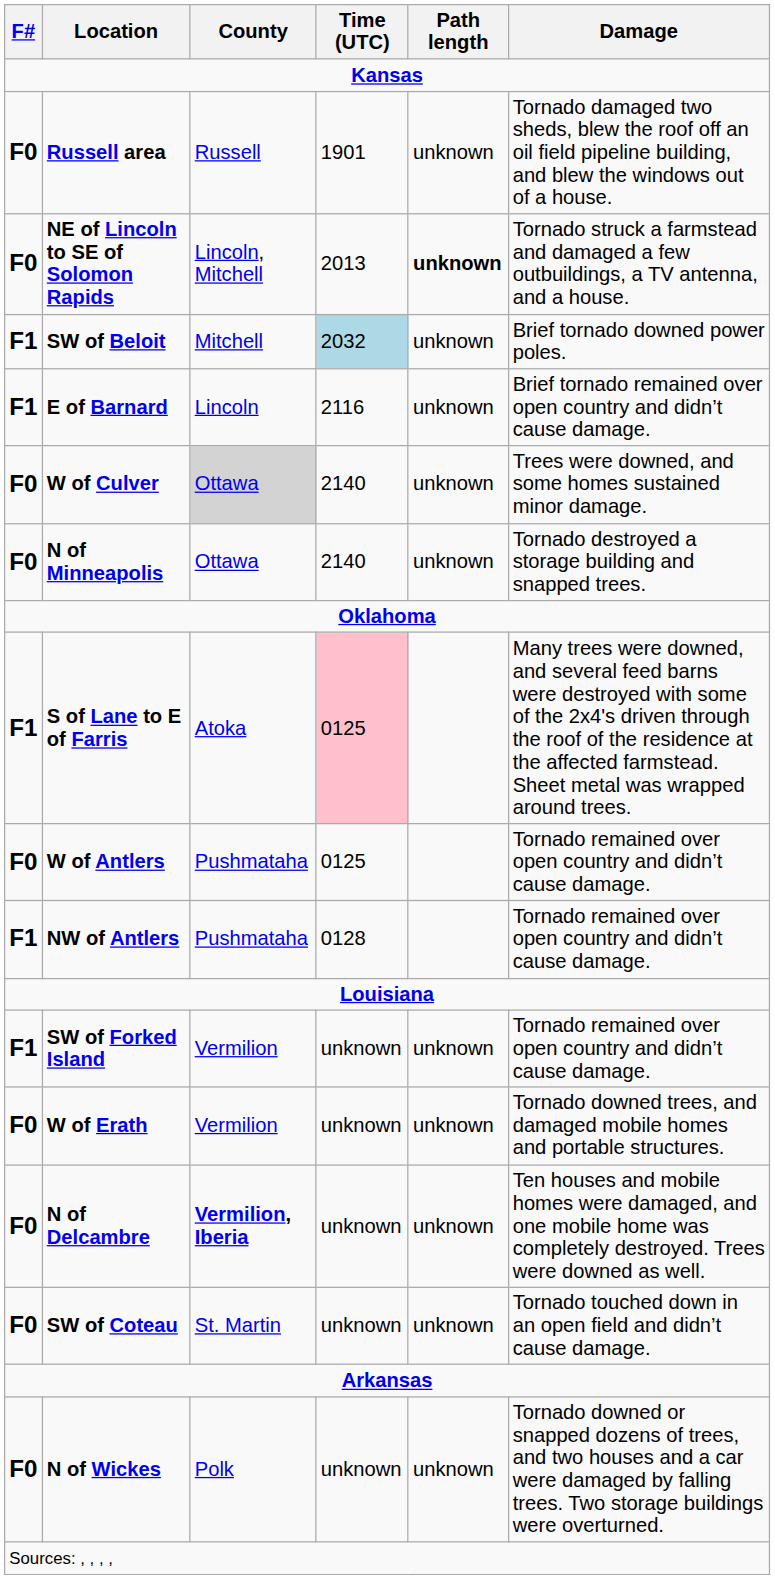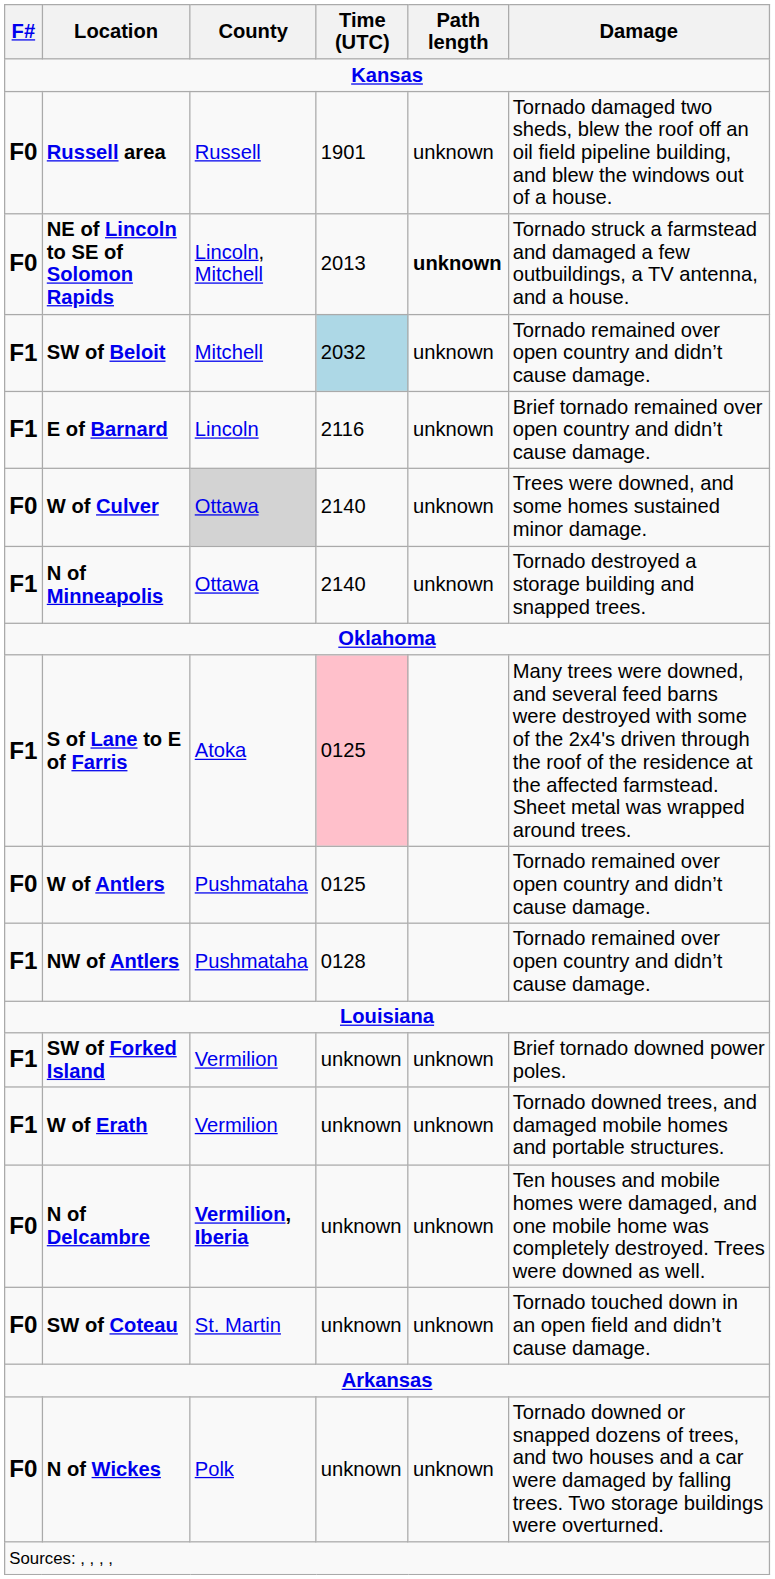(639, 341) Brief tornado downed power poles. -> (617, 352) Tornado remained over open country and didn’t cause damage.
(23, 561) F0 -> (23, 584) F1
(617, 1048) Tornado remained over open country and didn’t cause damage. -> (639, 1059) Brief tornado downed power poles.
(23, 1125) F0 -> (23, 1125) F1
